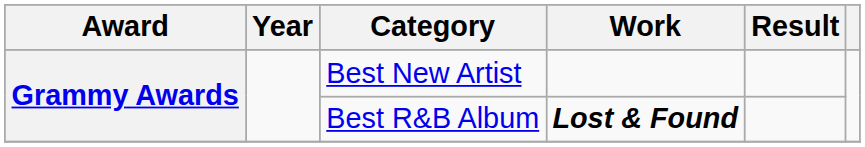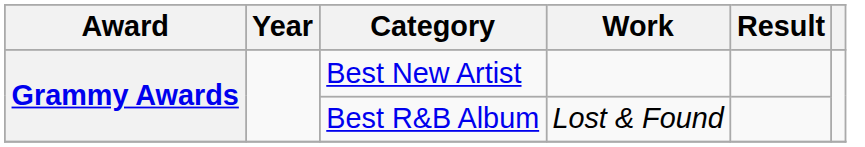(645, 118) bold -> (638, 118) normal
